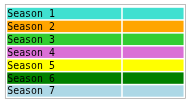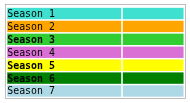(31, 39) normal -> (31, 39) bold
(31, 65) normal -> (31, 65) bold
(31, 78) normal -> (31, 78) bold
